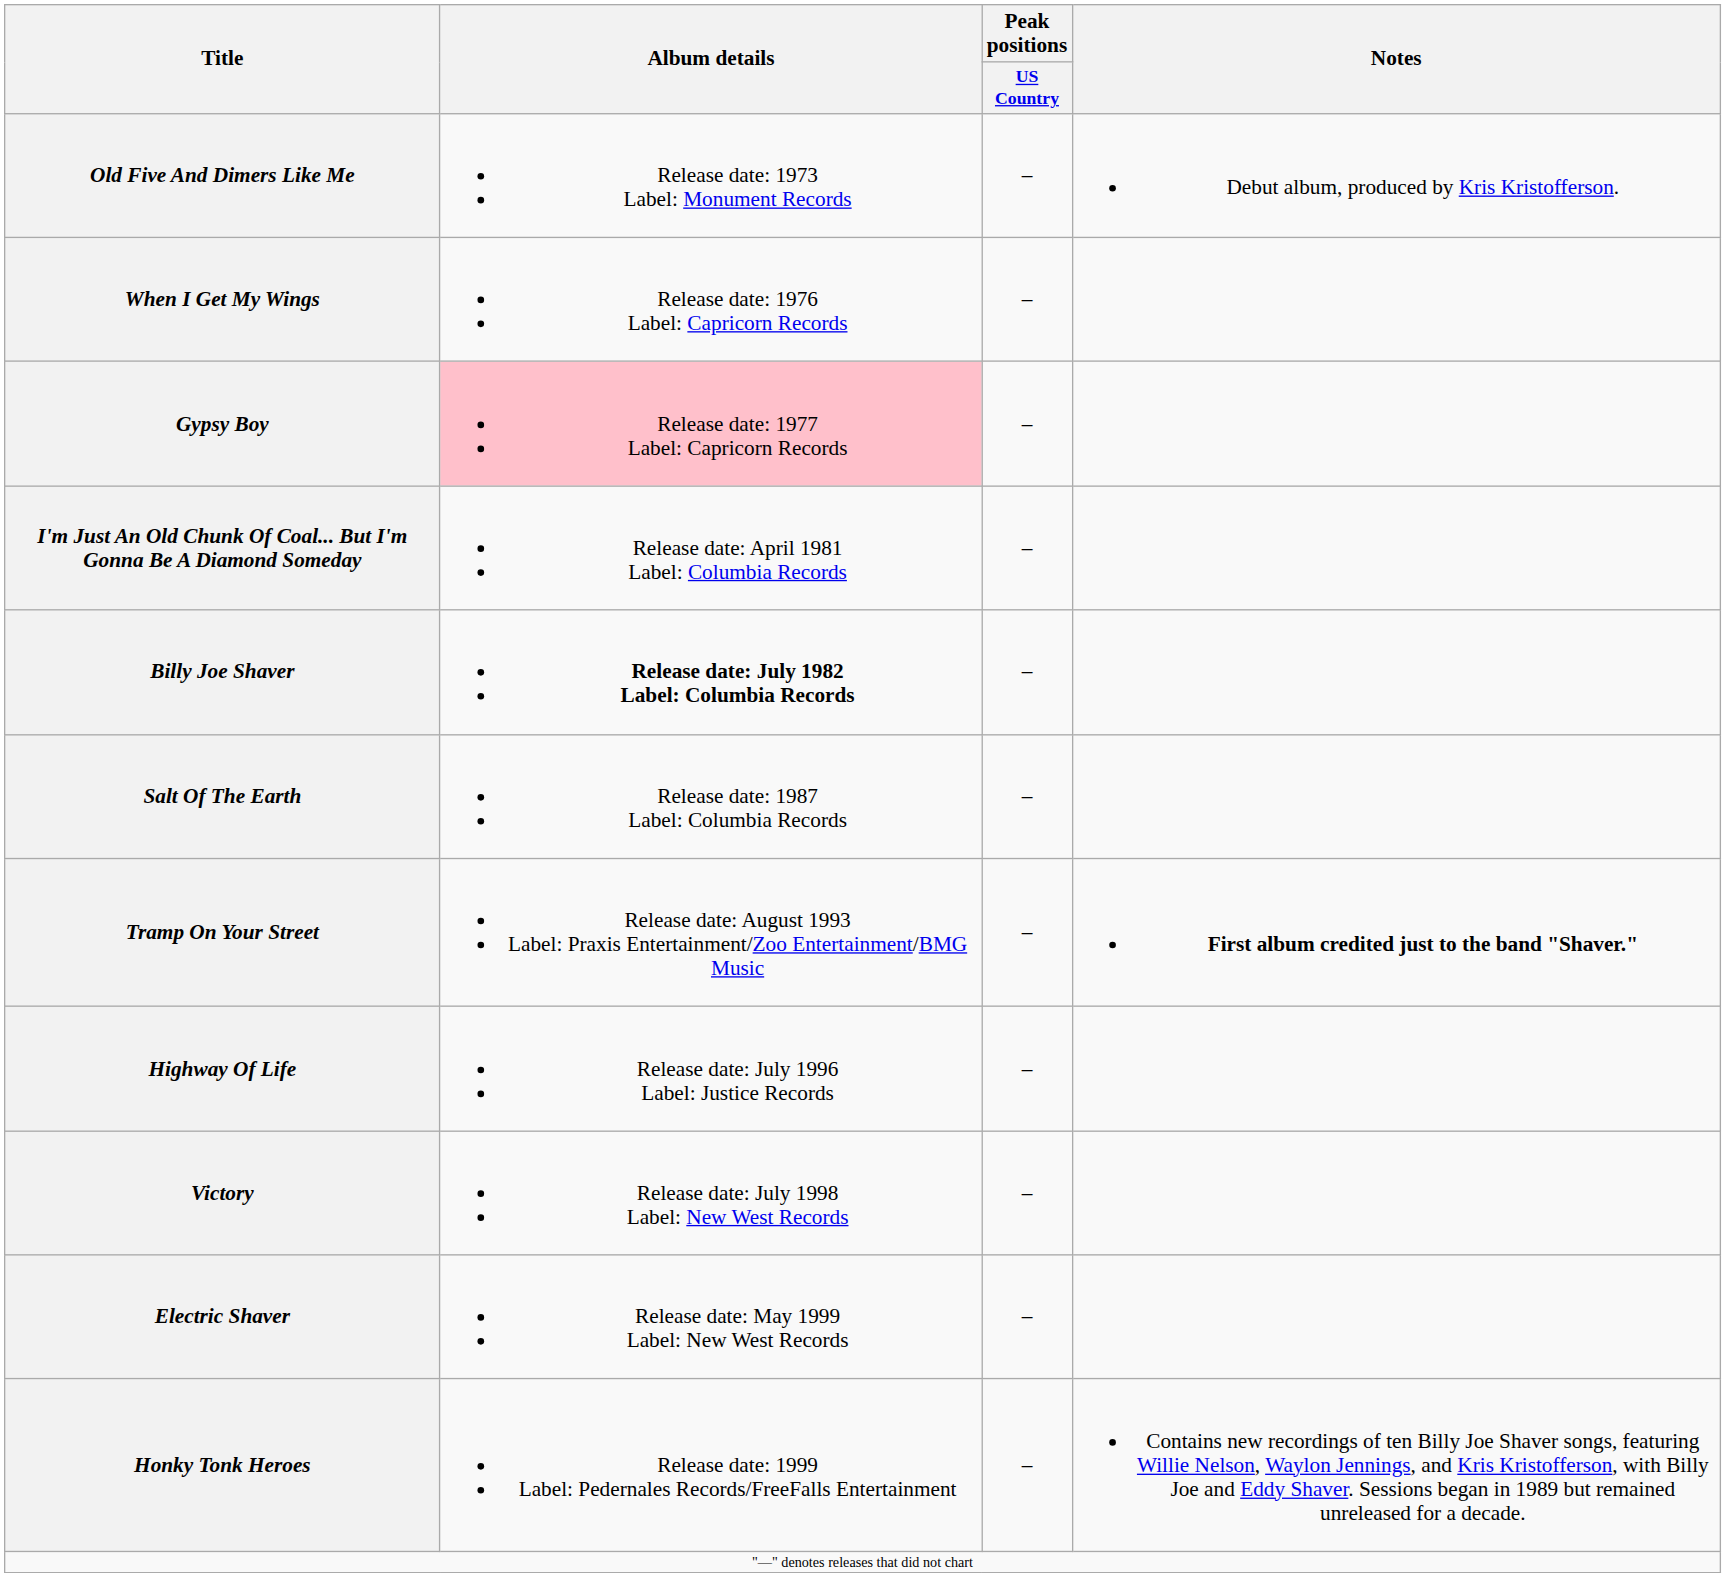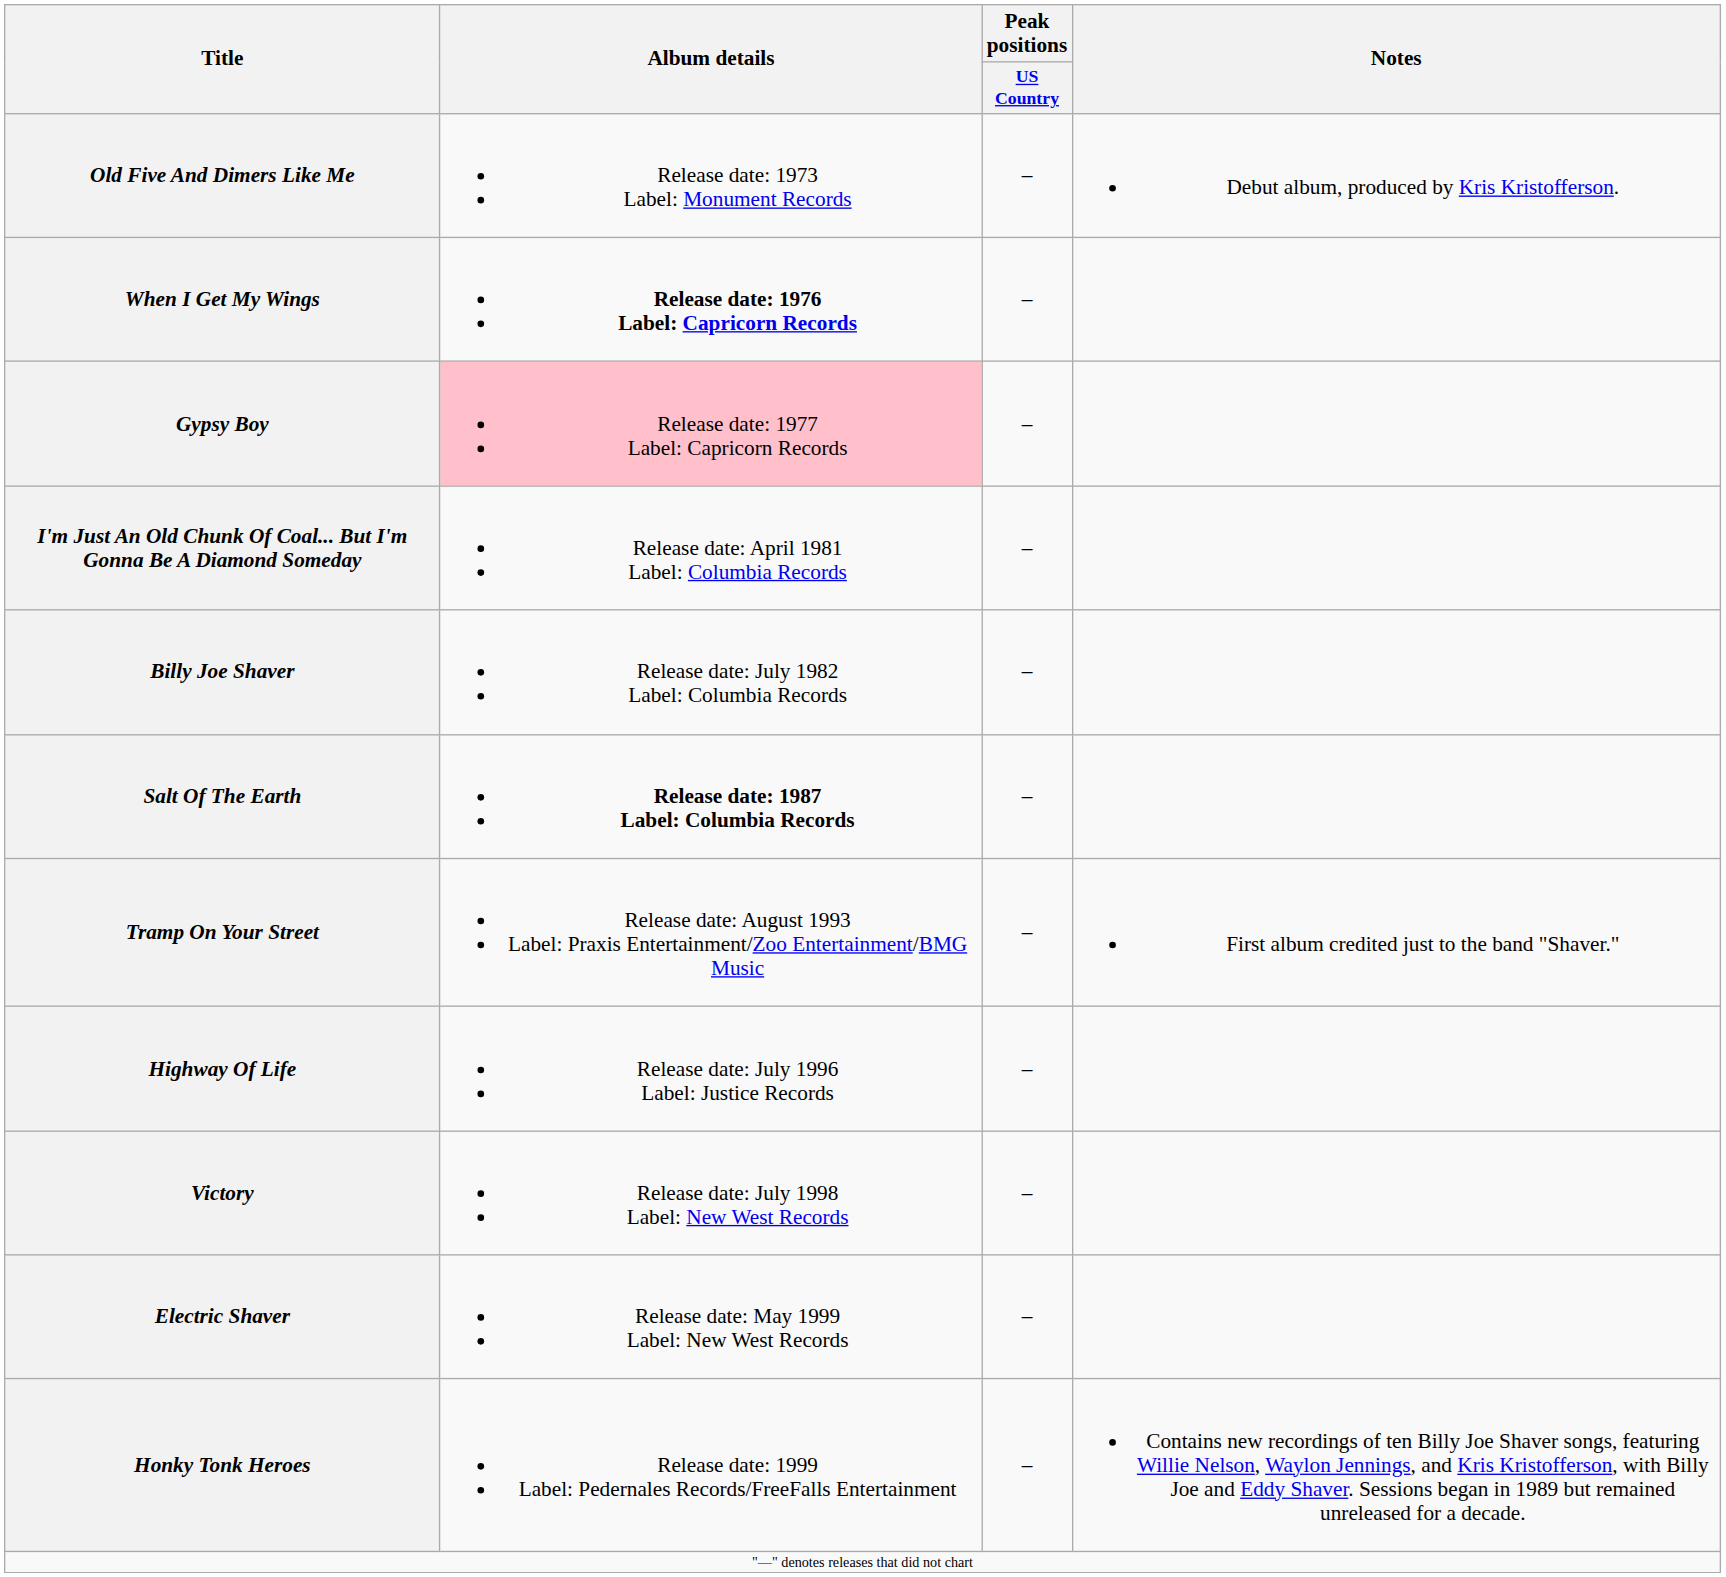(711, 312) normal -> (711, 312) bold
(711, 684) bold -> (711, 684) normal
(711, 808) normal -> (711, 808) bold
(1396, 944) bold -> (1396, 944) normal
